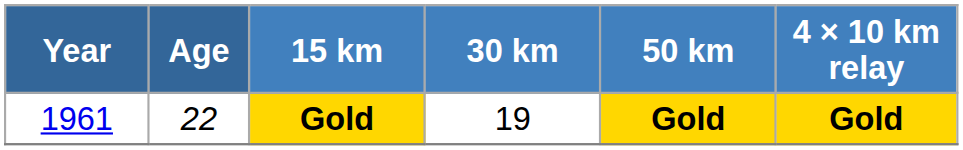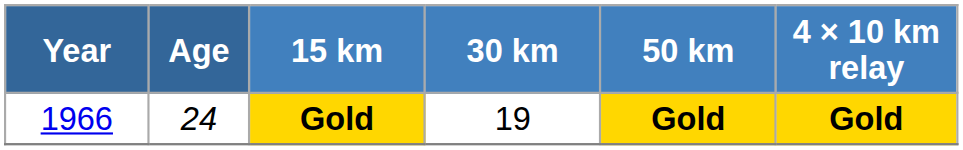(77, 119) 1961 -> (77, 119) 1966
(199, 119) 22 -> (199, 119) 24
